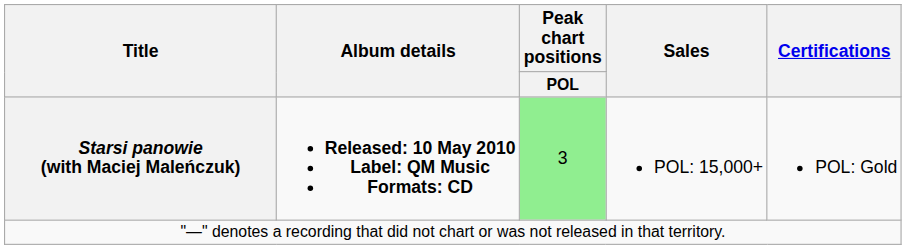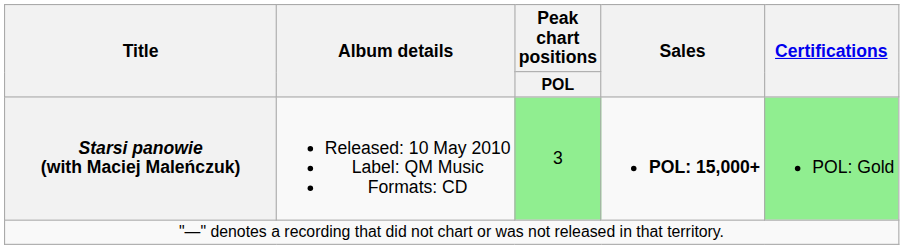(398, 168) bold -> (396, 168) normal
(687, 168) normal -> (683, 168) bold
(834, 168) no background -> (831, 168) lightgreen background
